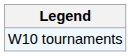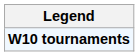(65, 39) normal -> (69, 39) bold
